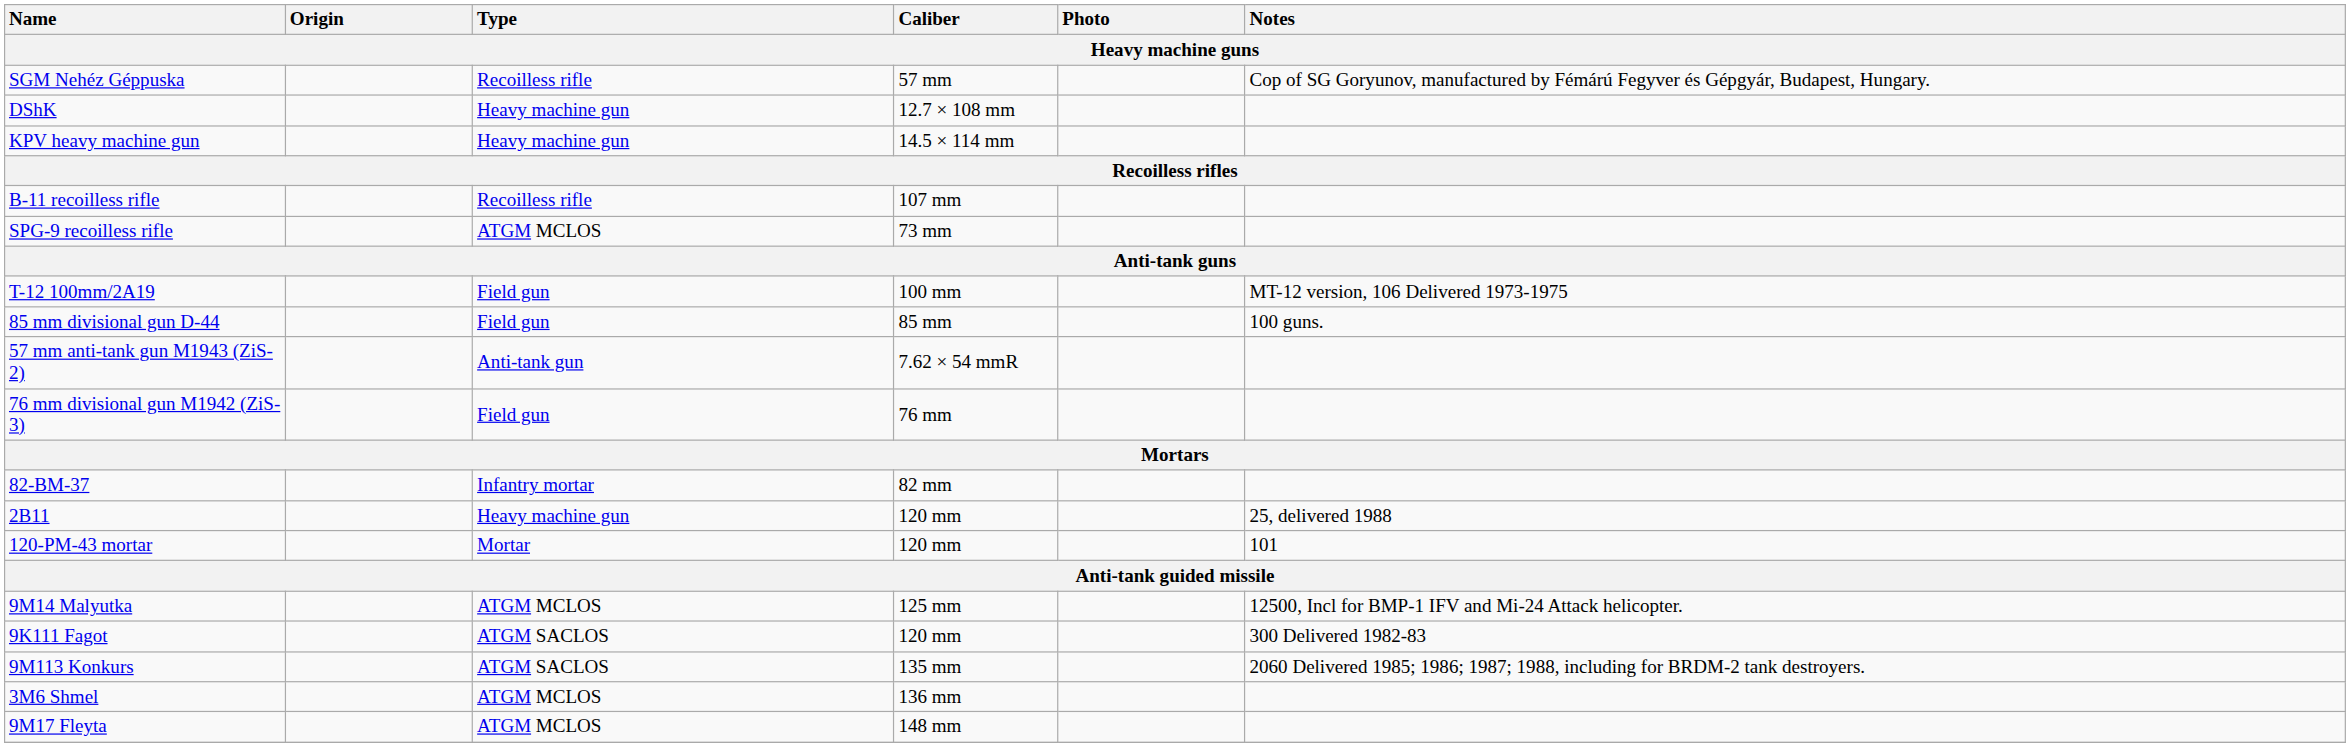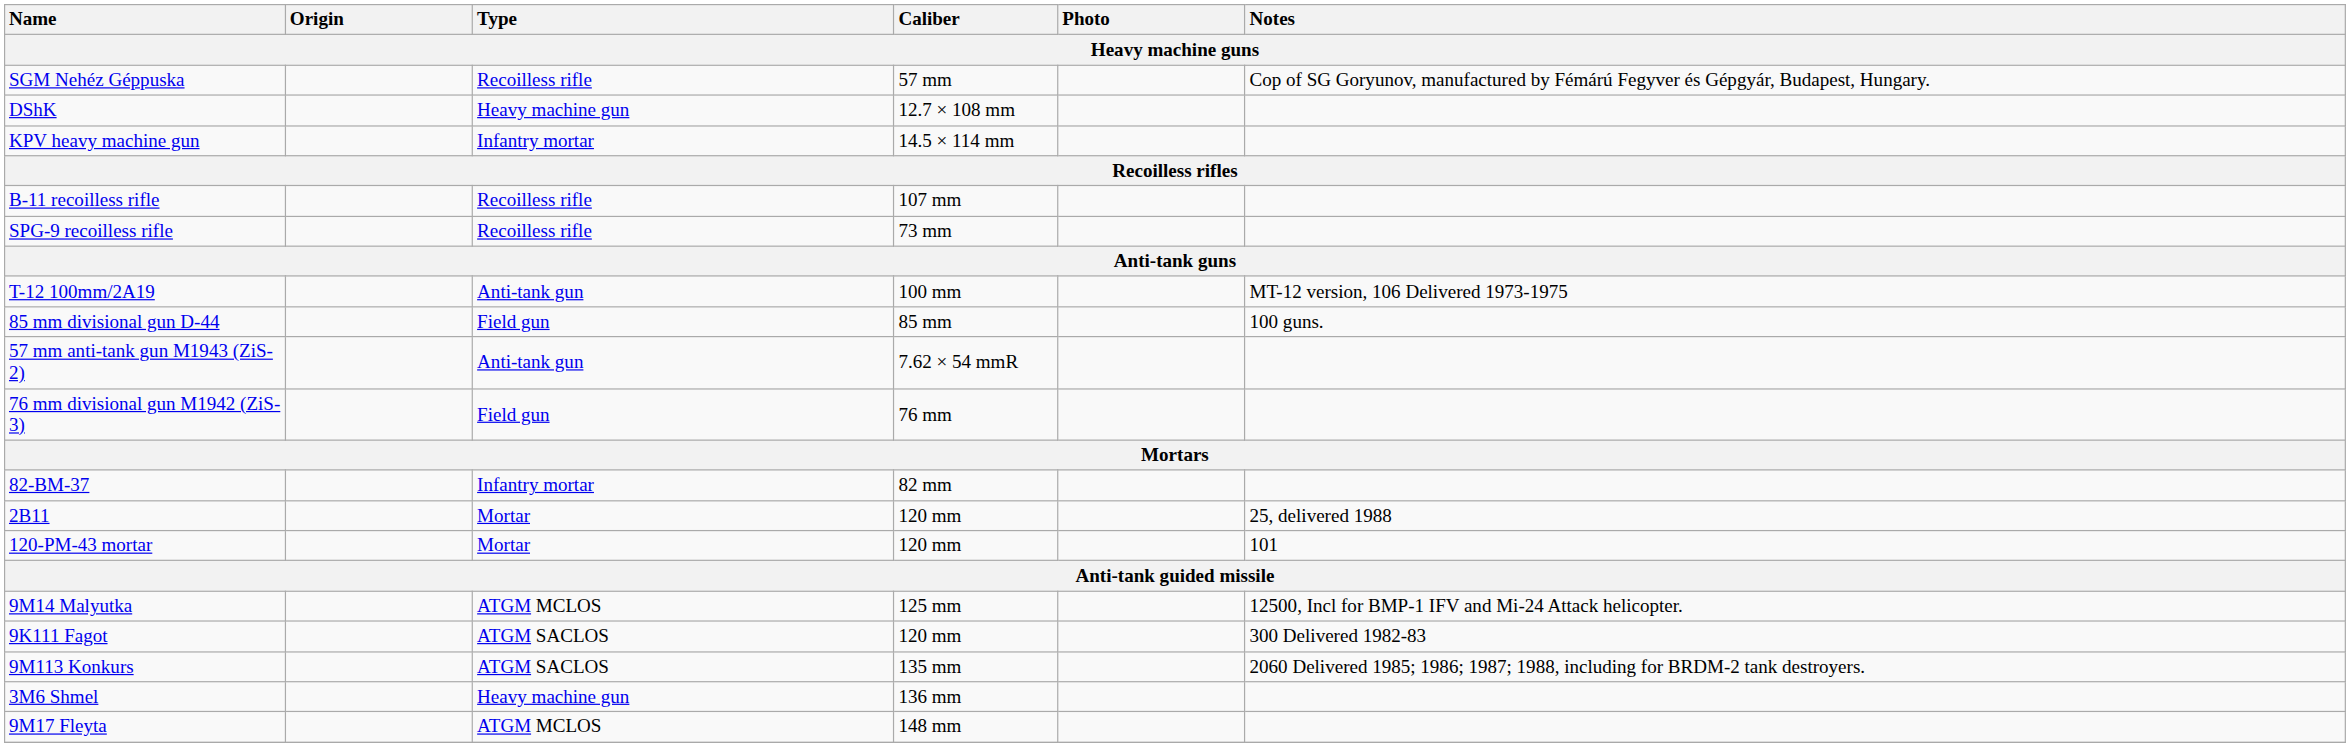(553, 140) Heavy machine gun -> (536, 140) Infantry mortar
(539, 230) ATGM MCLOS -> (534, 230) Recoilless rifle
(513, 291) Field gun -> (530, 291) Anti-tank gun
(553, 515) Heavy machine gun -> (504, 515) Mortar
(539, 696) ATGM MCLOS -> (553, 696) Heavy machine gun
